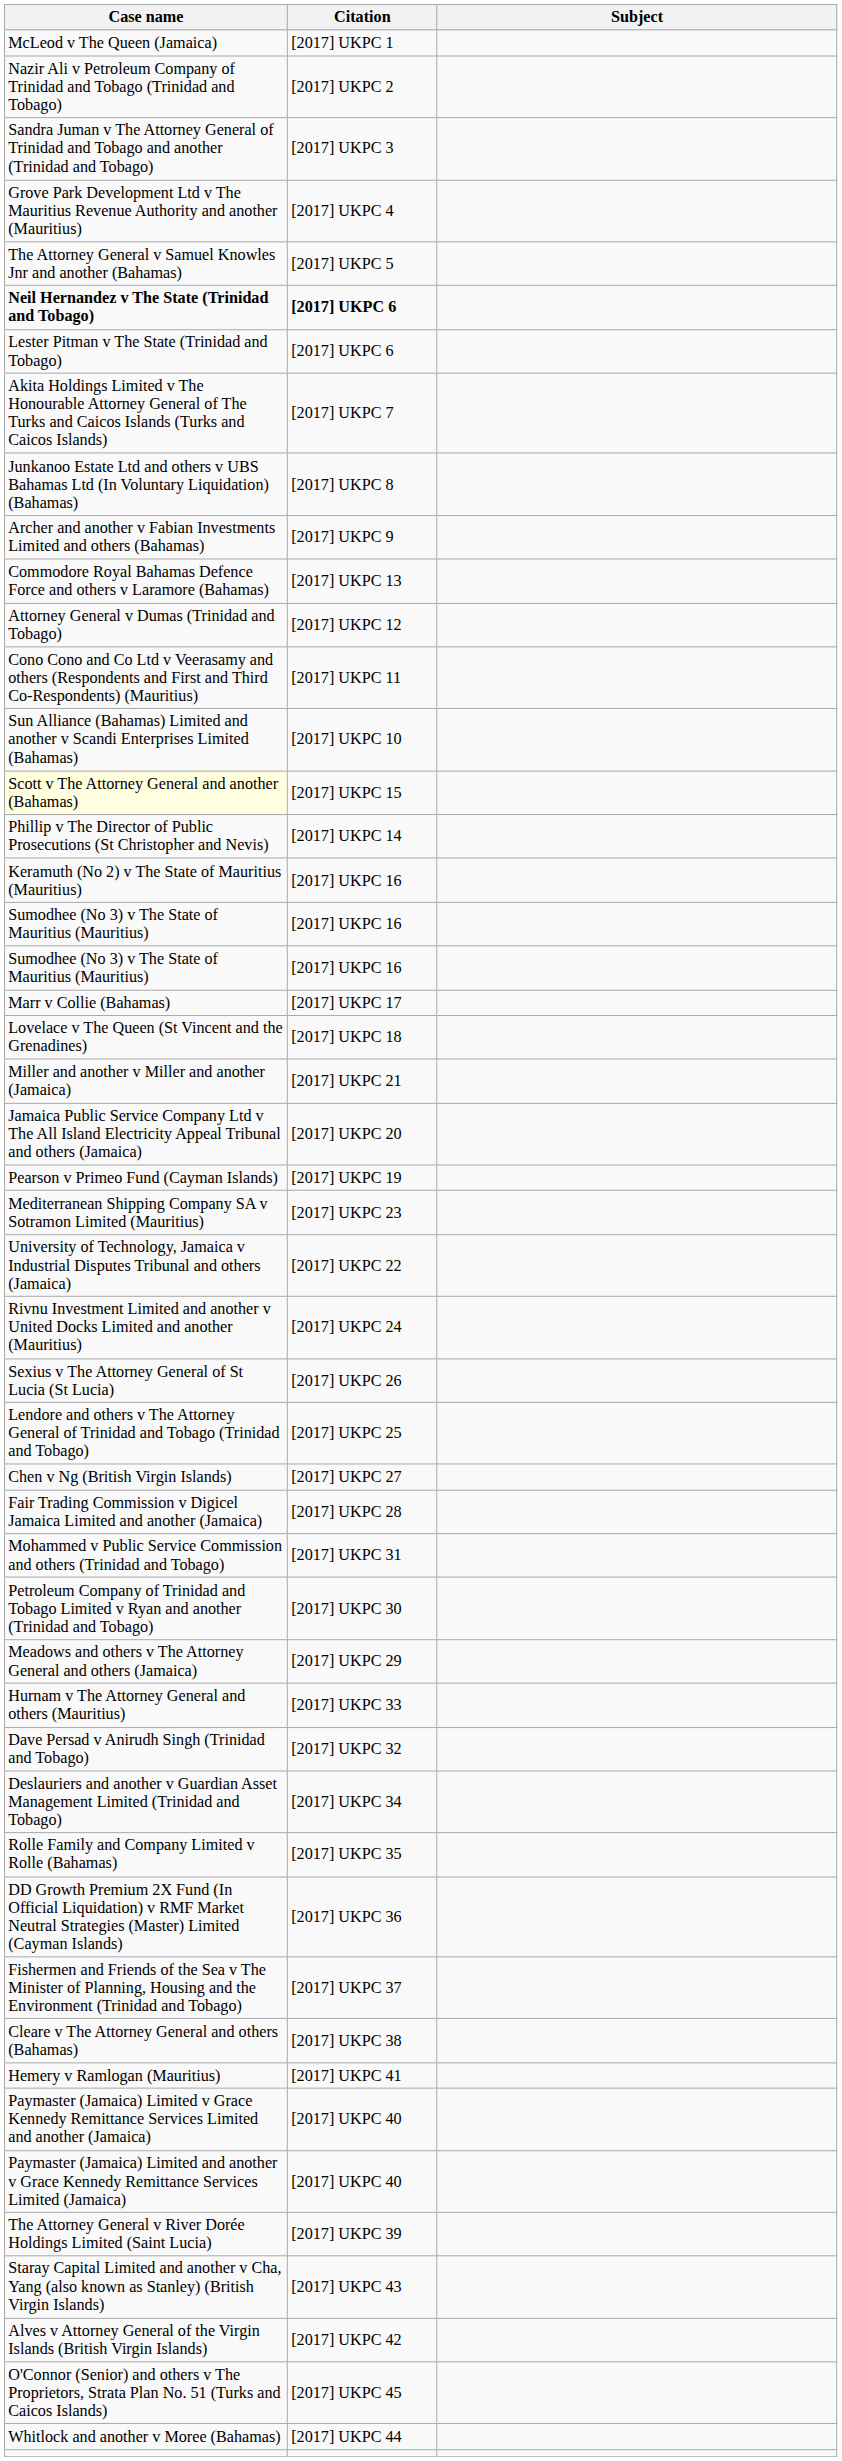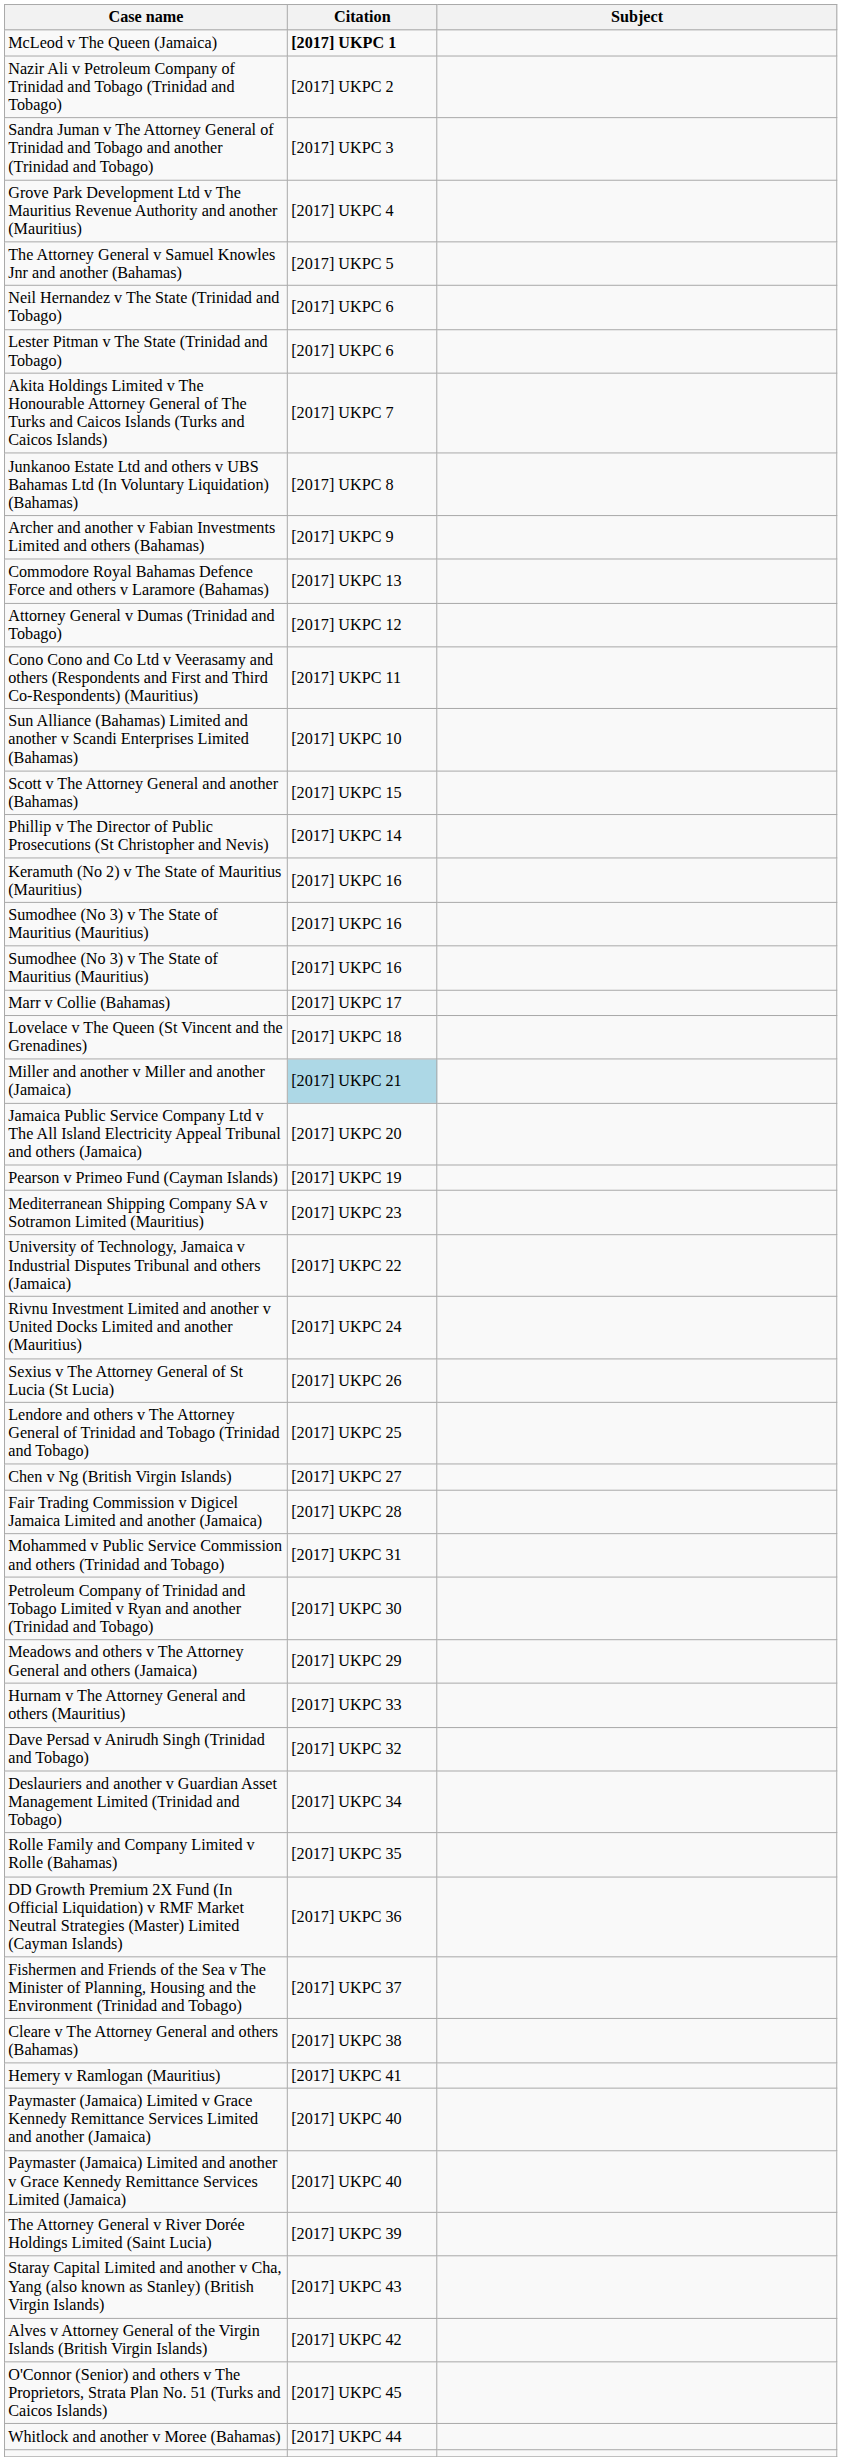(342, 42) normal -> (344, 42) bold
(138, 307) bold -> (144, 307) normal
(344, 307) bold -> (342, 307) normal
(143, 792) lightyellow background -> (143, 792) no background
(346, 1081) no background -> (346, 1081) lightblue background
